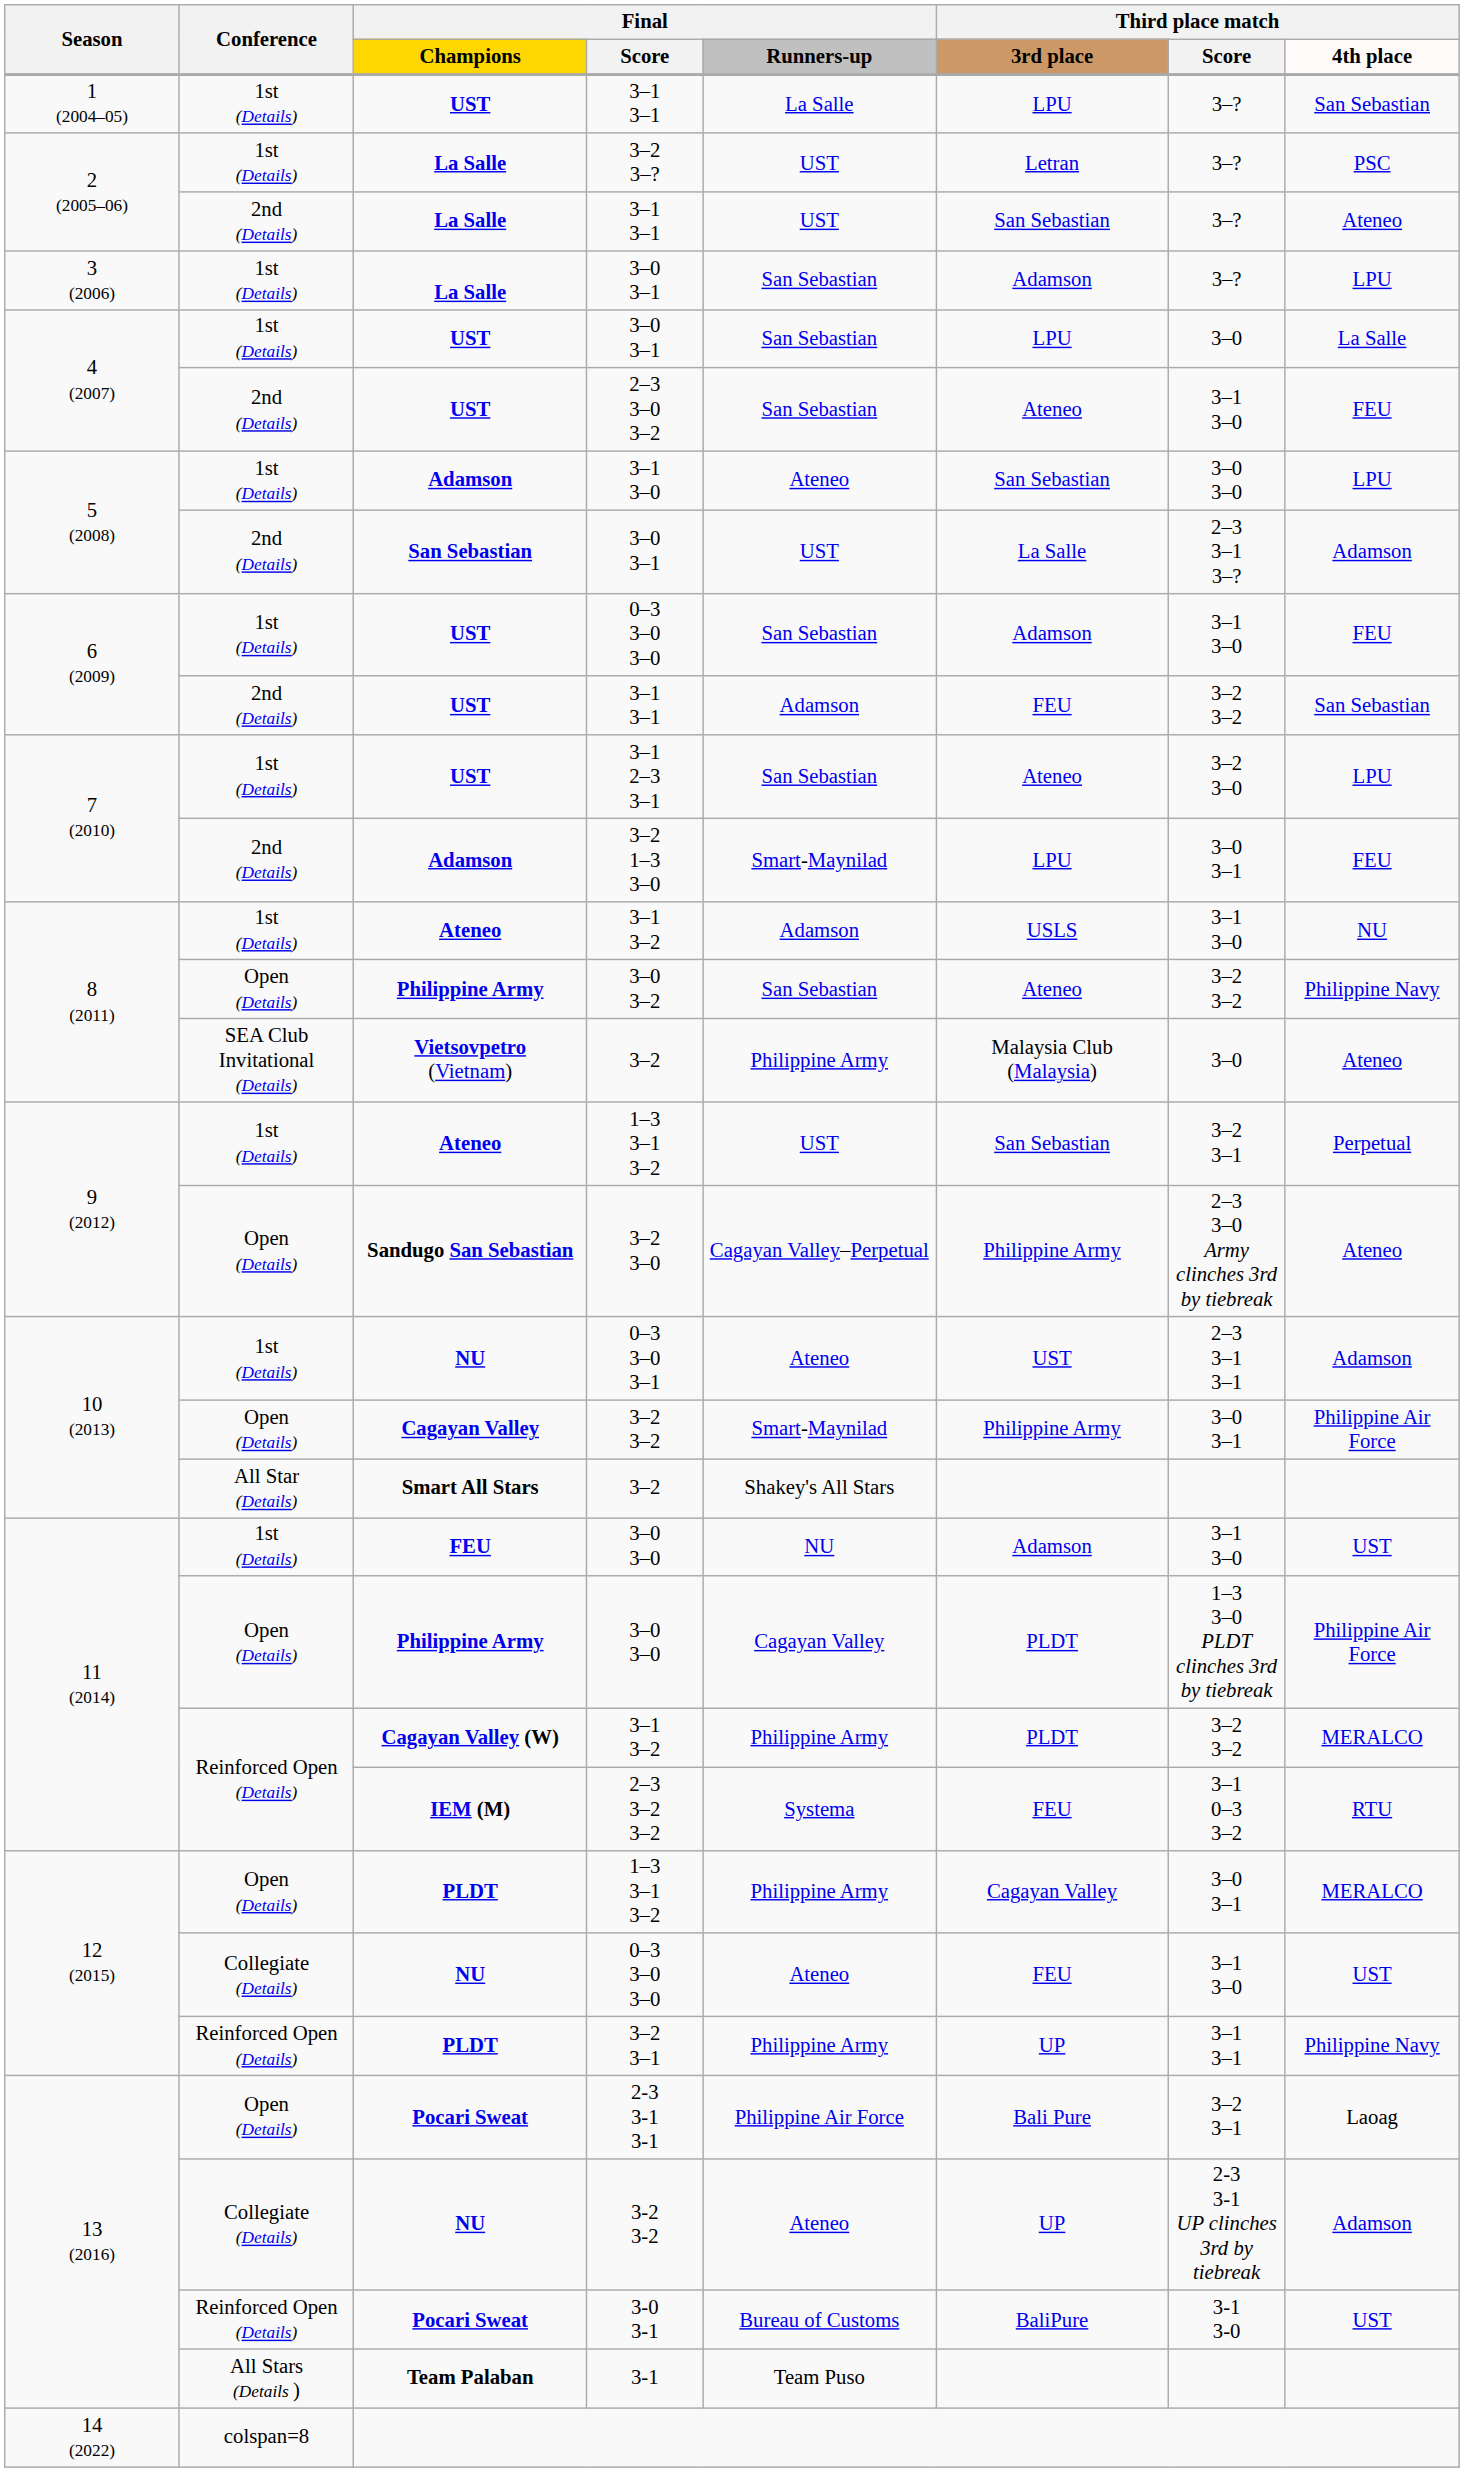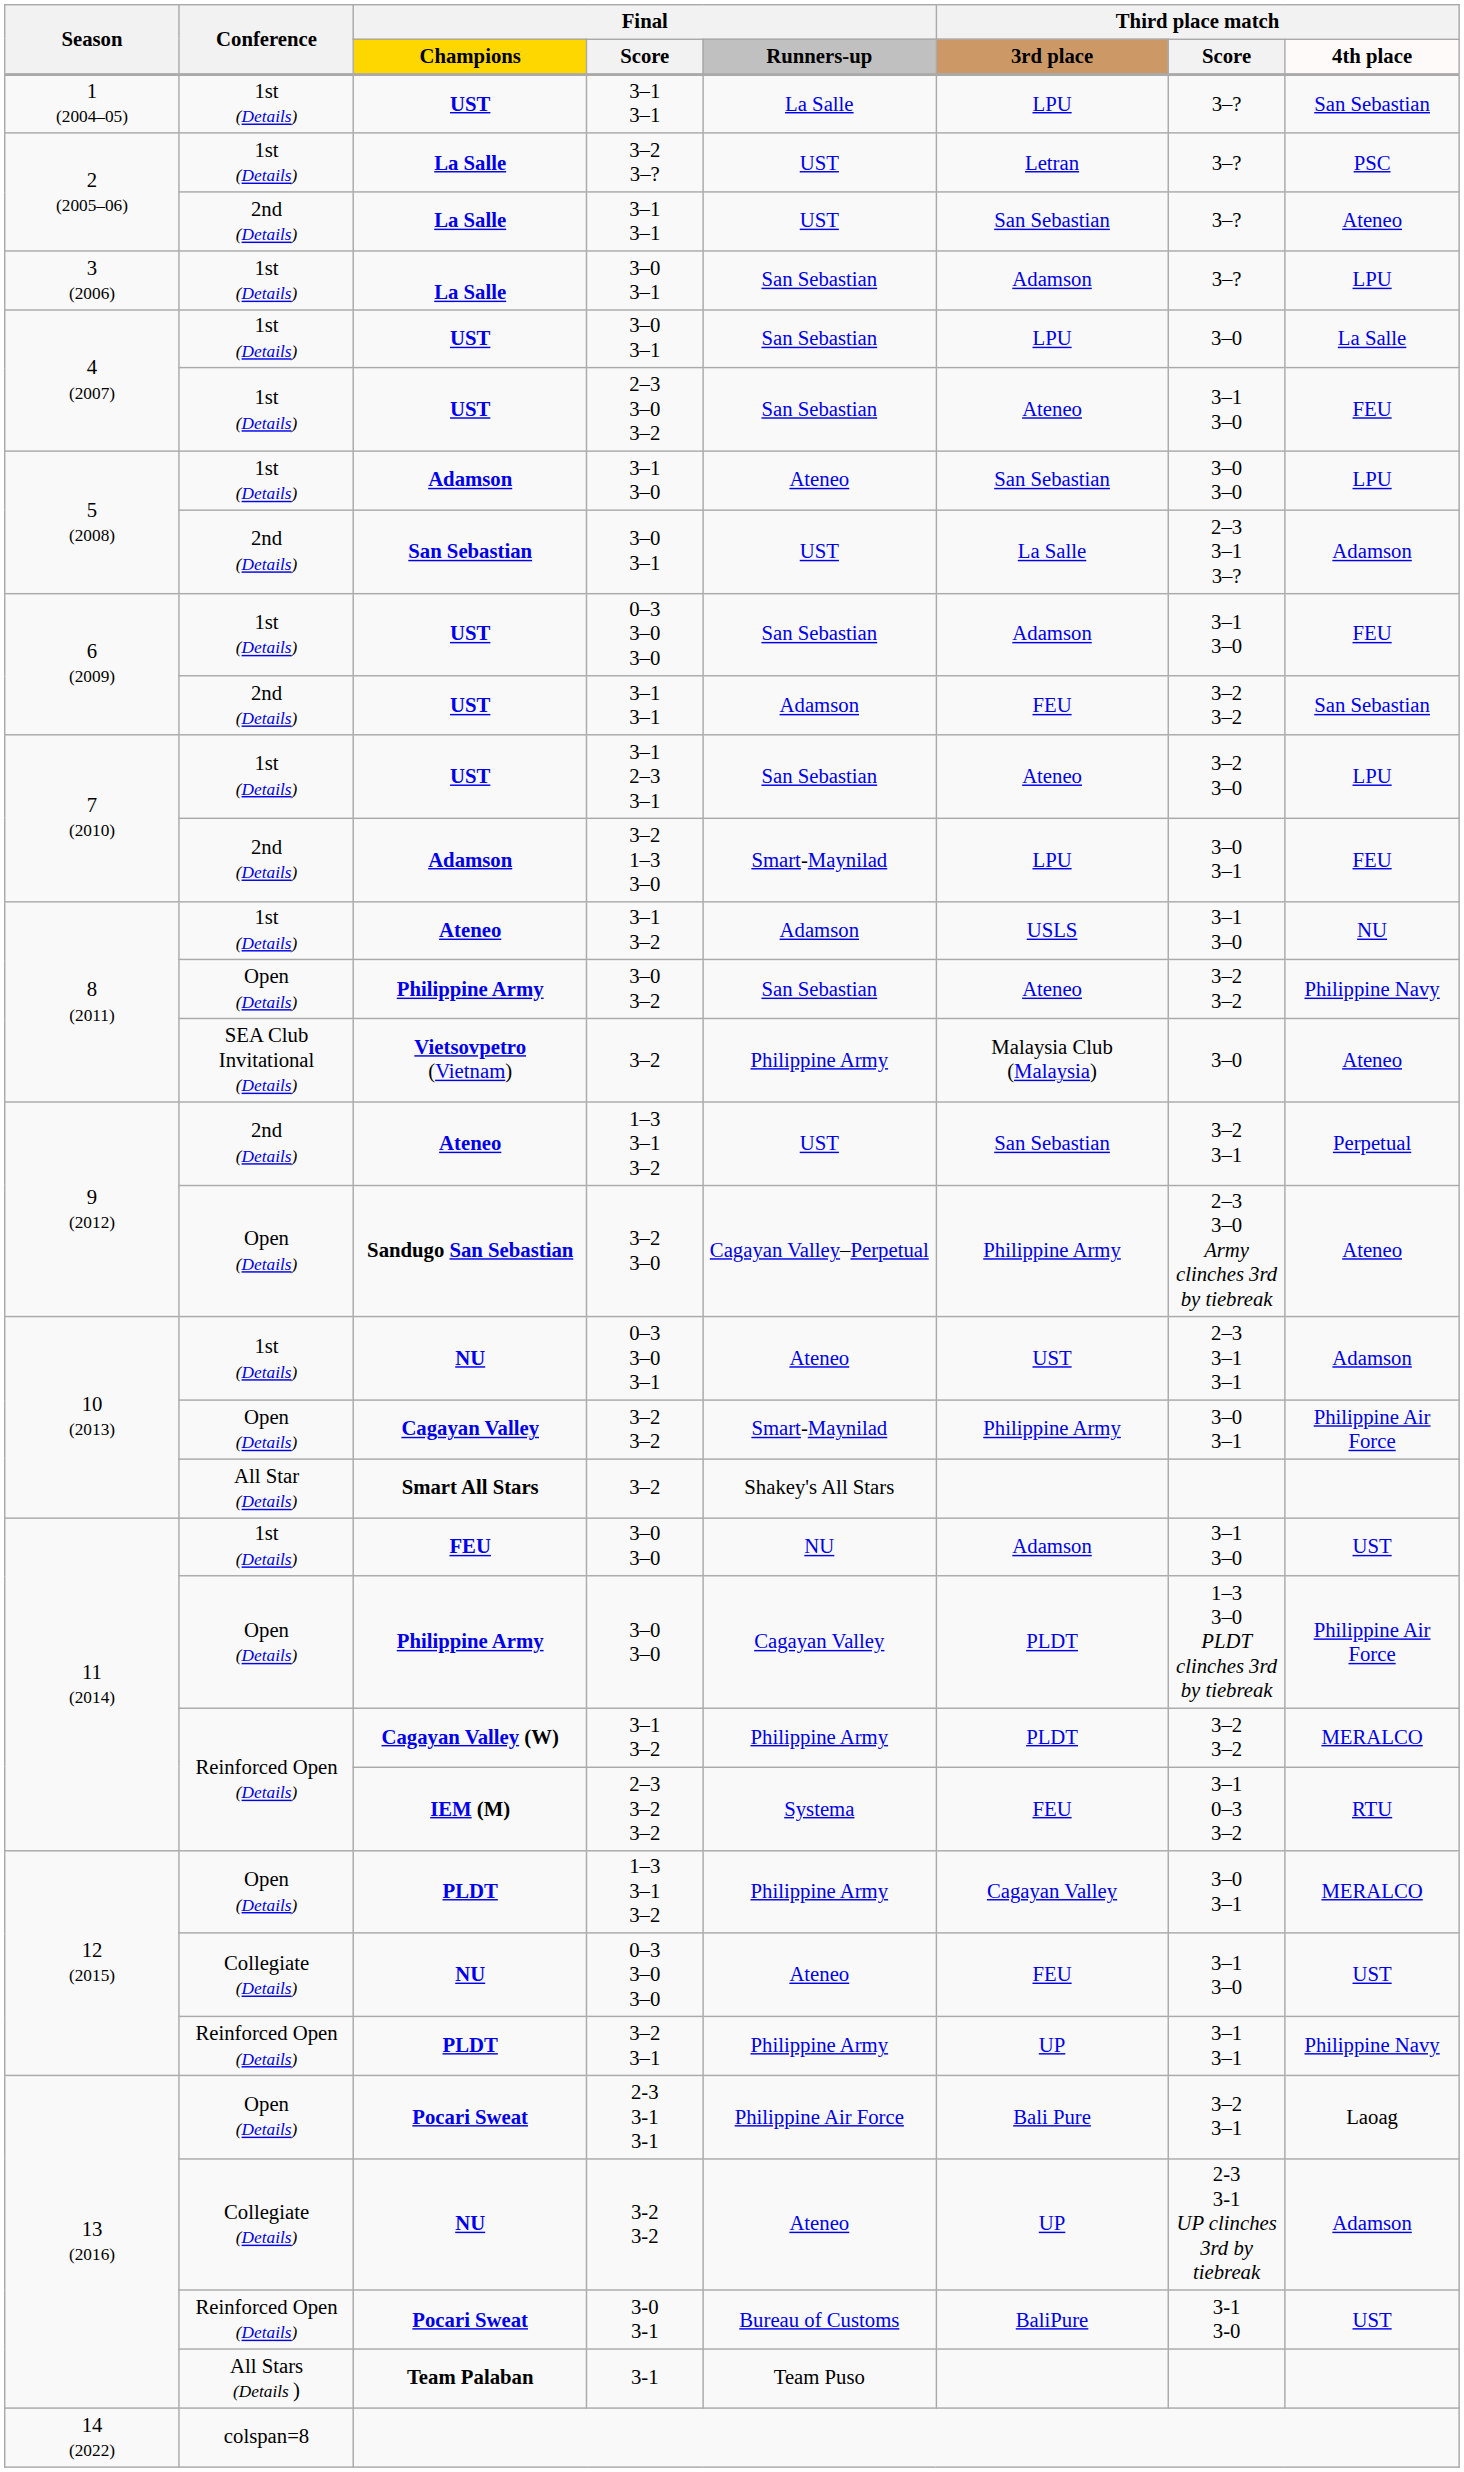(267, 409) 2nd (Details) -> (267, 409) 1st (Details)
(267, 1143) 1st (Details) -> (267, 1143) 2nd (Details)
